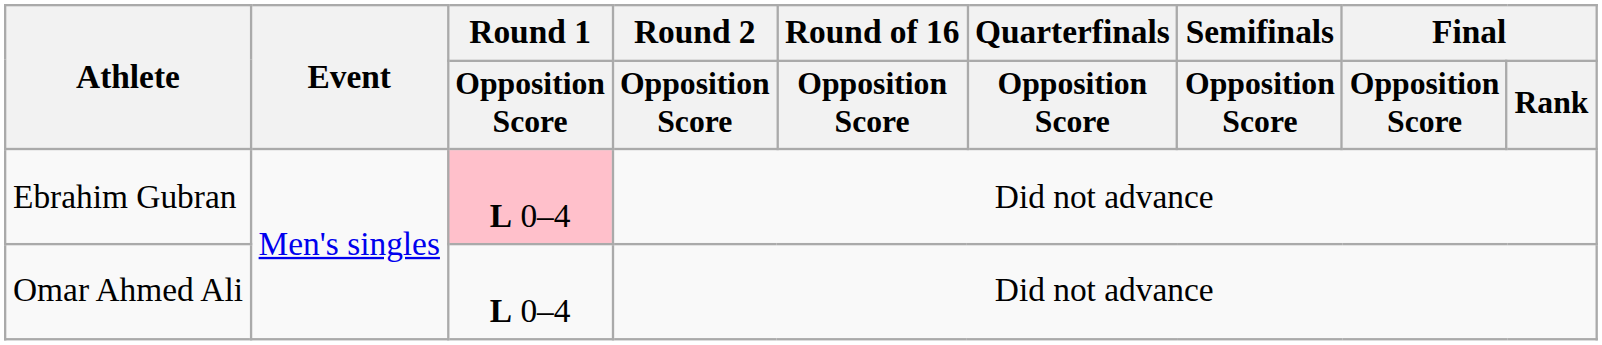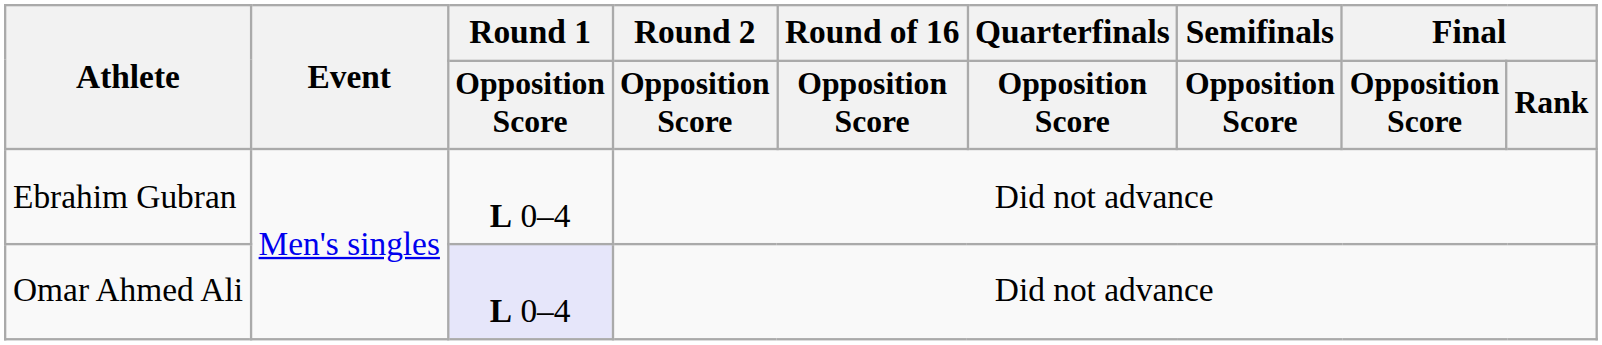(530, 216) pink background -> (530, 216) no background
(530, 310) no background -> (530, 310) lavender background
